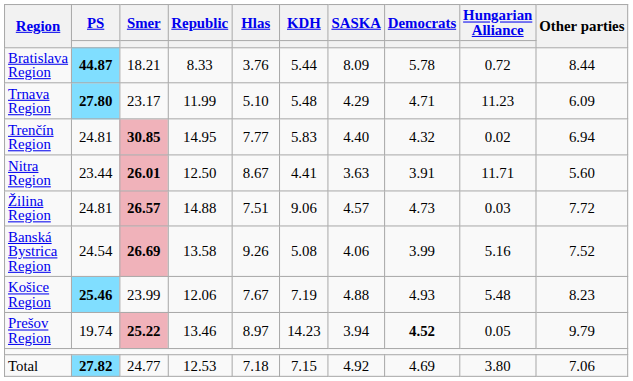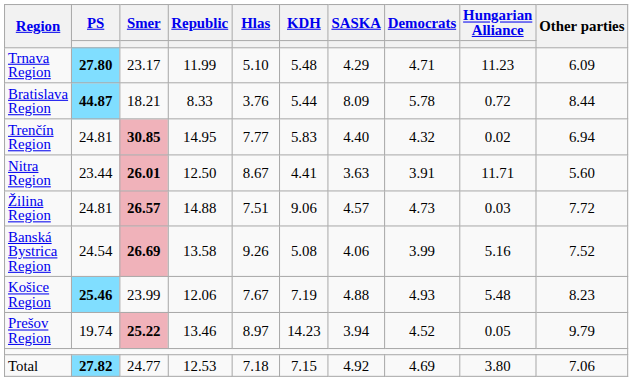rows swapped: (38, 66) <-> (29, 101)
(422, 331) bold -> (422, 331) normal
